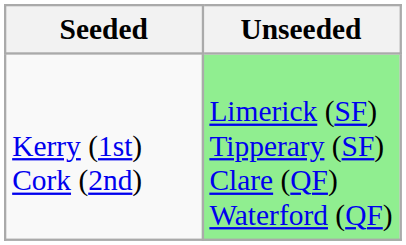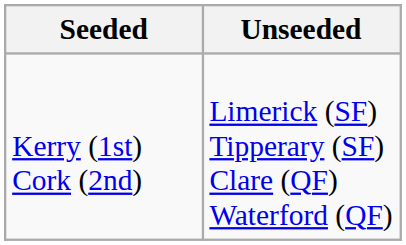(301, 163) lightgreen background -> (301, 163) no background
